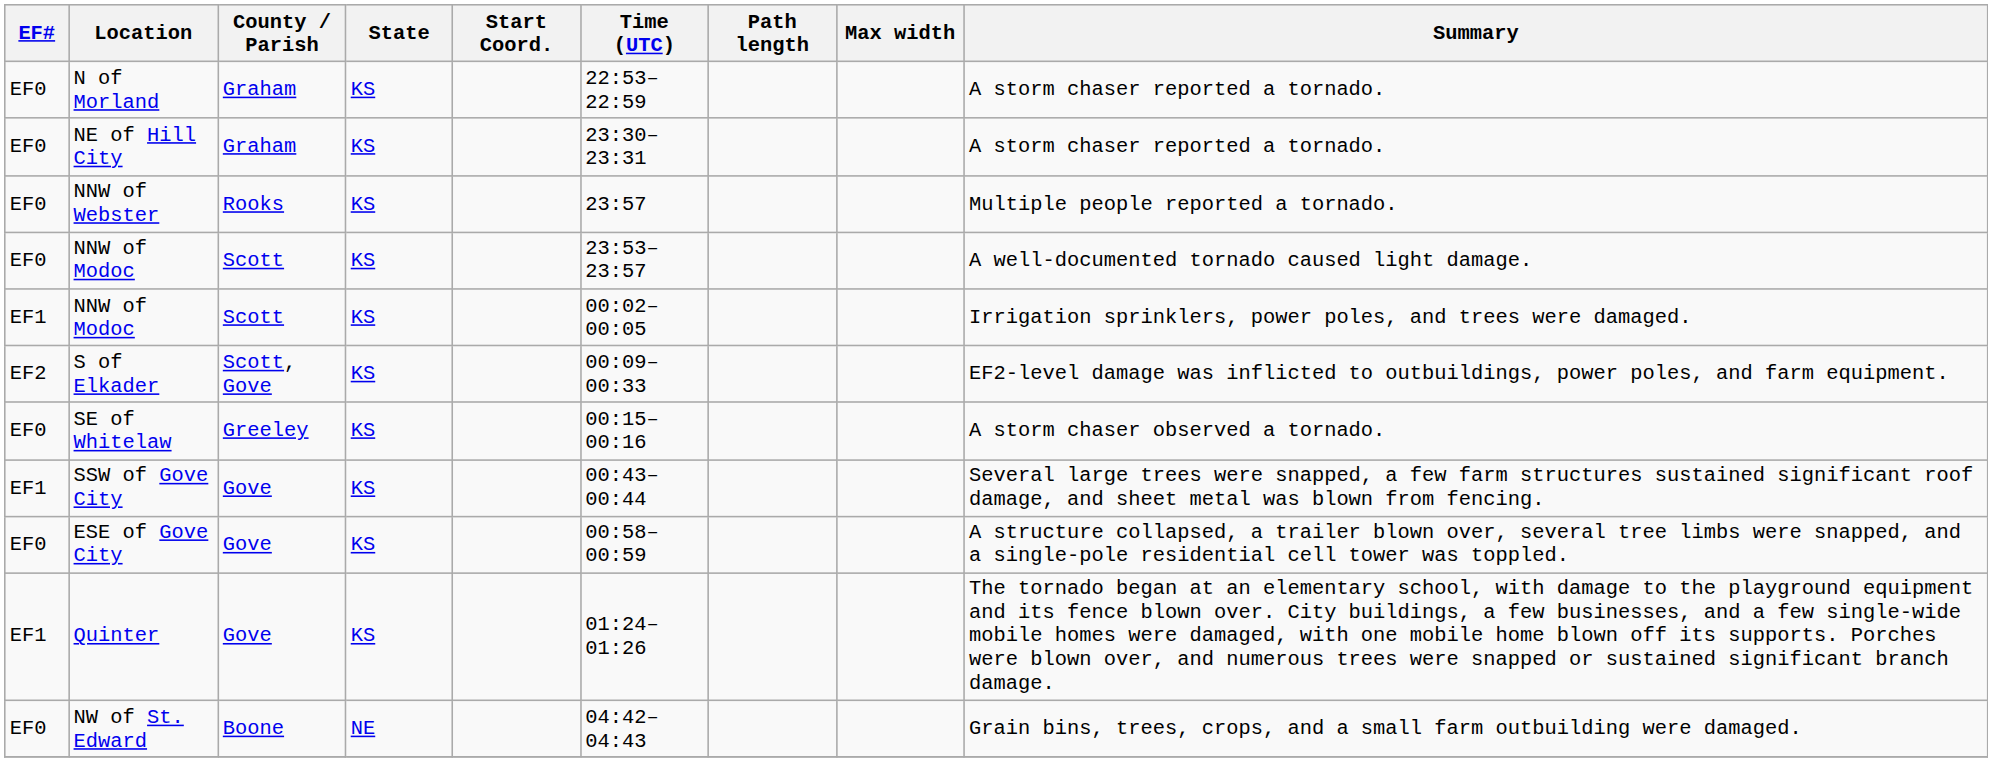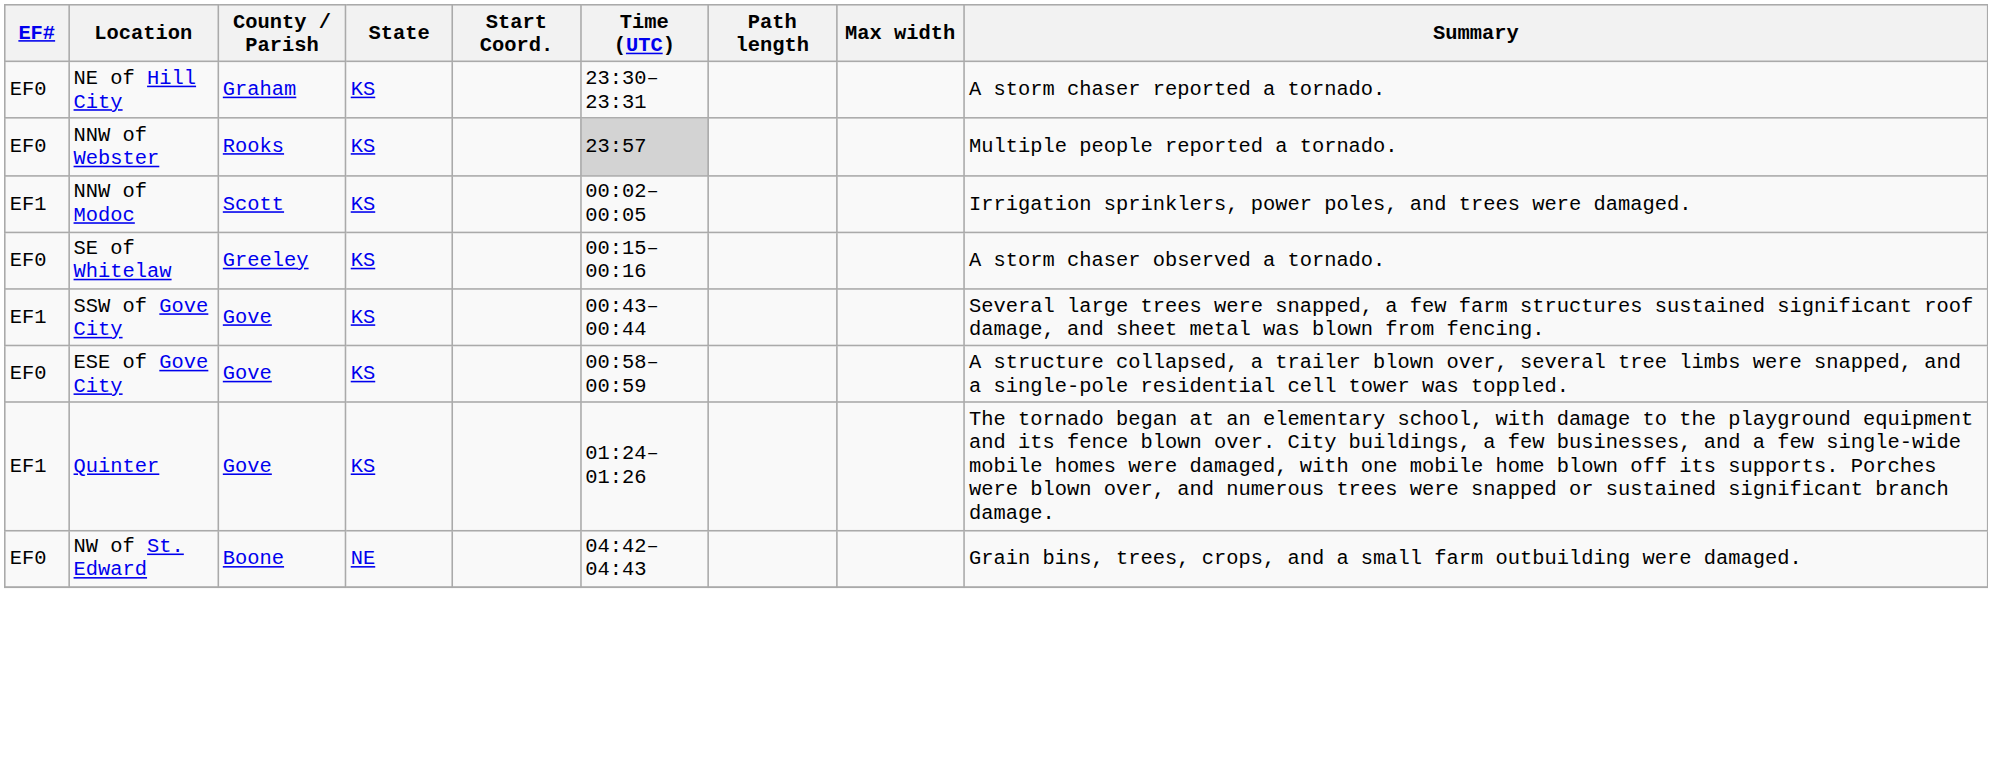- row: (28, 90)
(616, 204) no background -> (616, 147) lightgrey background
- row: (28, 260)
- row: (28, 374)
